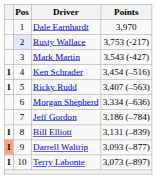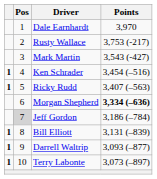(22, 42) lavender background -> (22, 42) no background
(126, 102) normal -> (126, 102) bold
(22, 117) no background -> (22, 117) lightgrey background
(9, 147) lightsalmon background -> (9, 147) no background
